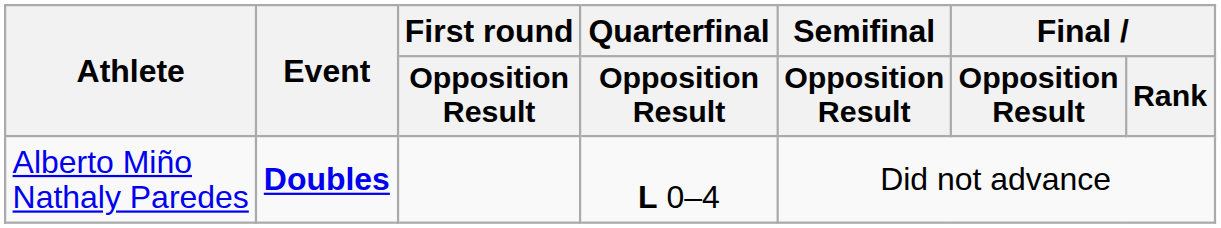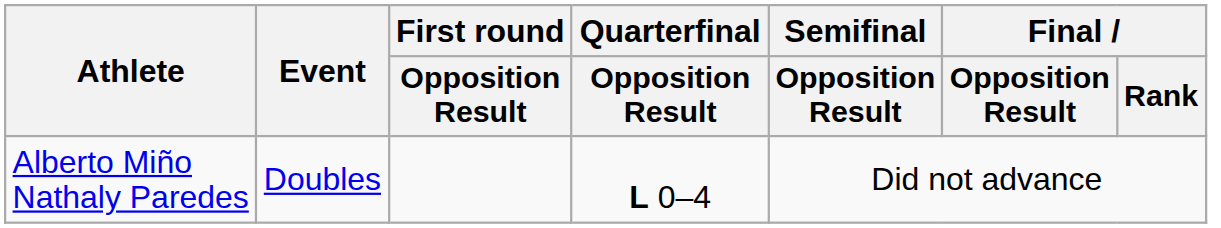(327, 180) bold -> (322, 180) normal
